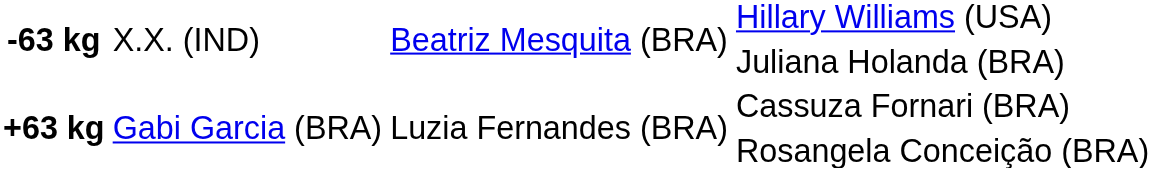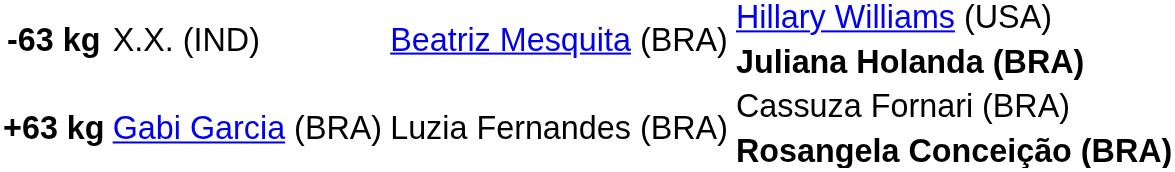(900, 62) normal -> (910, 62) bold
(943, 151) normal -> (954, 151) bold
